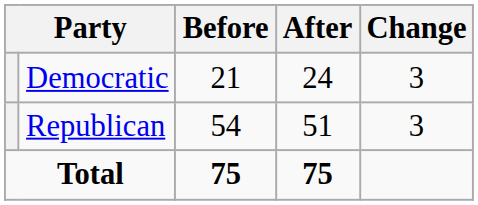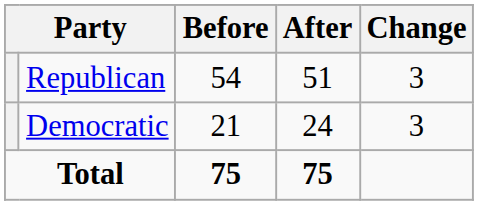rows swapped: (96, 125) <-> (97, 77)
